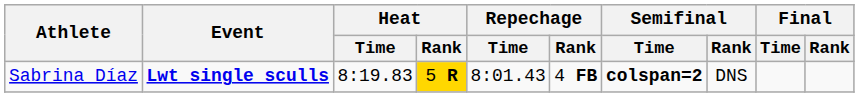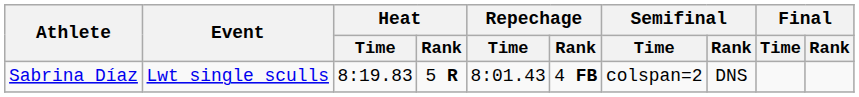(238, 76) bold -> (238, 76) normal
(442, 76) gold background -> (442, 76) no background
(654, 76) bold -> (654, 76) normal
